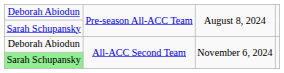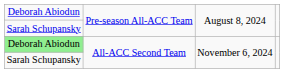(44, 44) no background -> (44, 44) lightgreen background
(44, 60) lightgreen background -> (44, 60) no background
